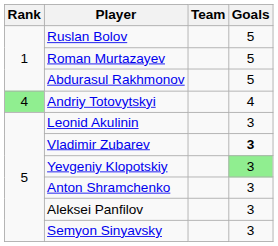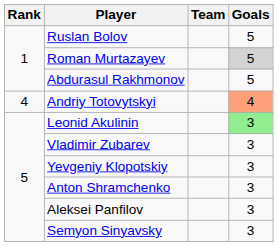(251, 58) no background -> (251, 58) lightgrey background
(24, 101) lightgreen background -> (24, 101) no background
(251, 101) no background -> (251, 101) lightsalmon background
(251, 123) no background -> (251, 123) lightgreen background
(251, 144) bold -> (251, 144) normal
(251, 166) lightgreen background -> (251, 166) no background
